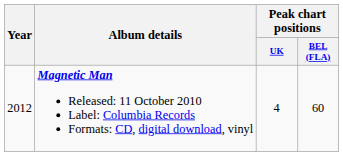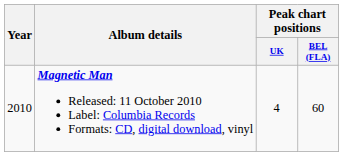(20, 108) 2012 -> (20, 108) 2010
